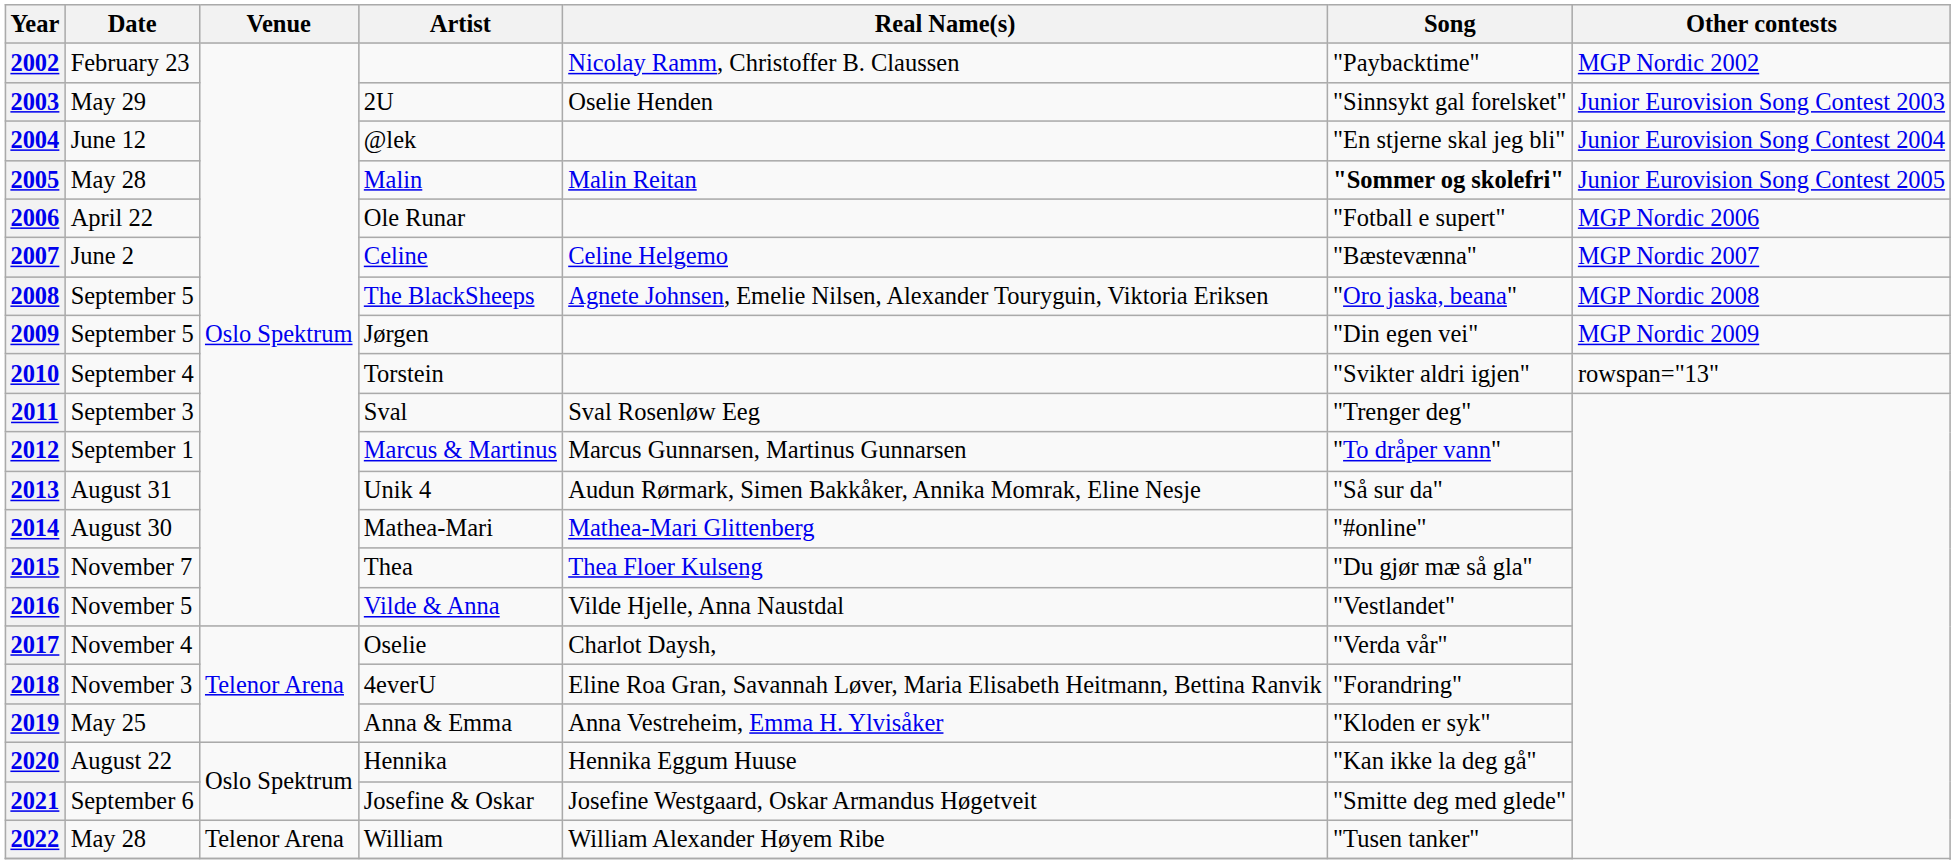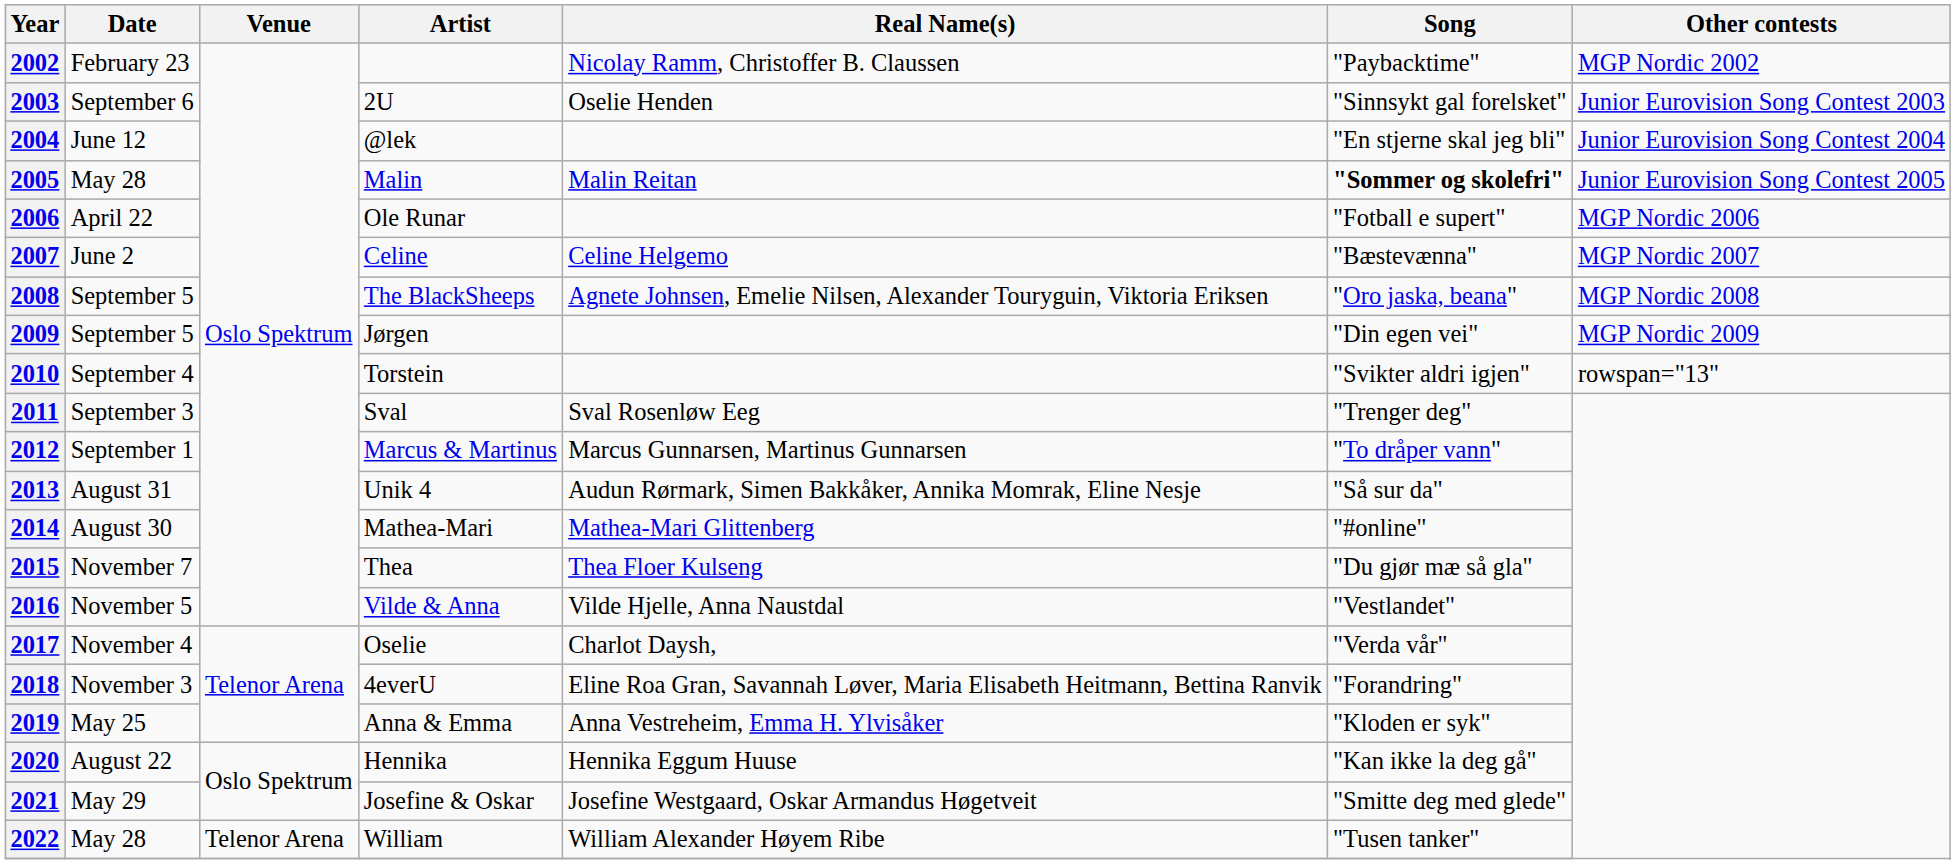(108, 101) May 29 -> (132, 101) September 6
(132, 800) September 6 -> (108, 800) May 29
